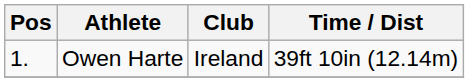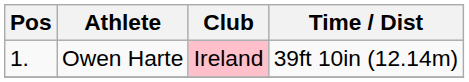(229, 58) no background -> (229, 58) pink background
